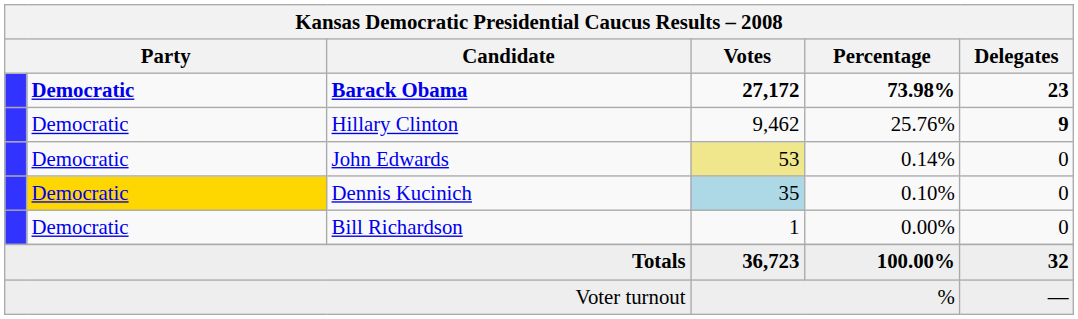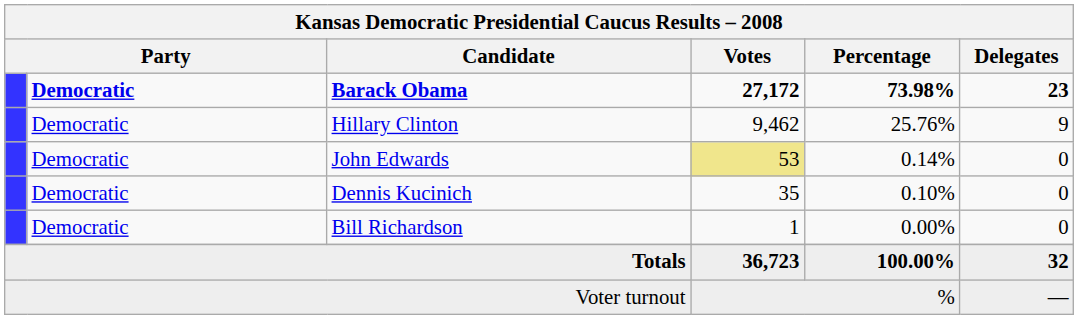(1063, 124) bold -> (1063, 124) normal
(80, 193) gold background -> (80, 193) no background
(789, 193) lightblue background -> (789, 193) no background
